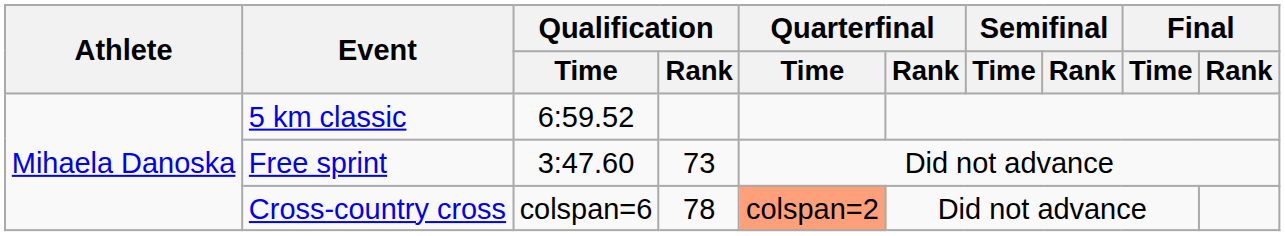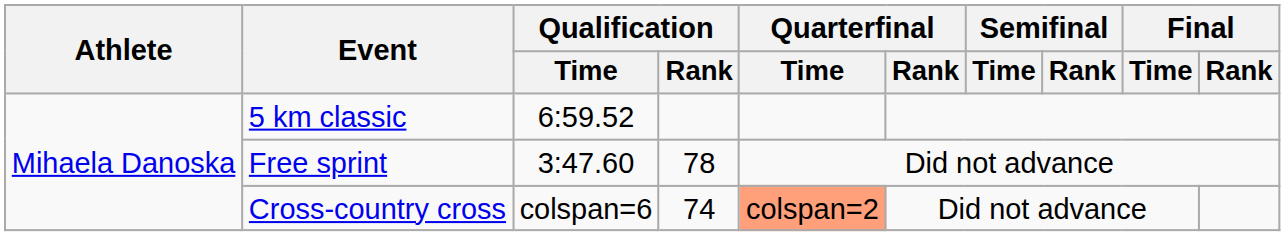(699, 163) 73 -> (699, 163) 78
(699, 209) 78 -> (699, 209) 74
